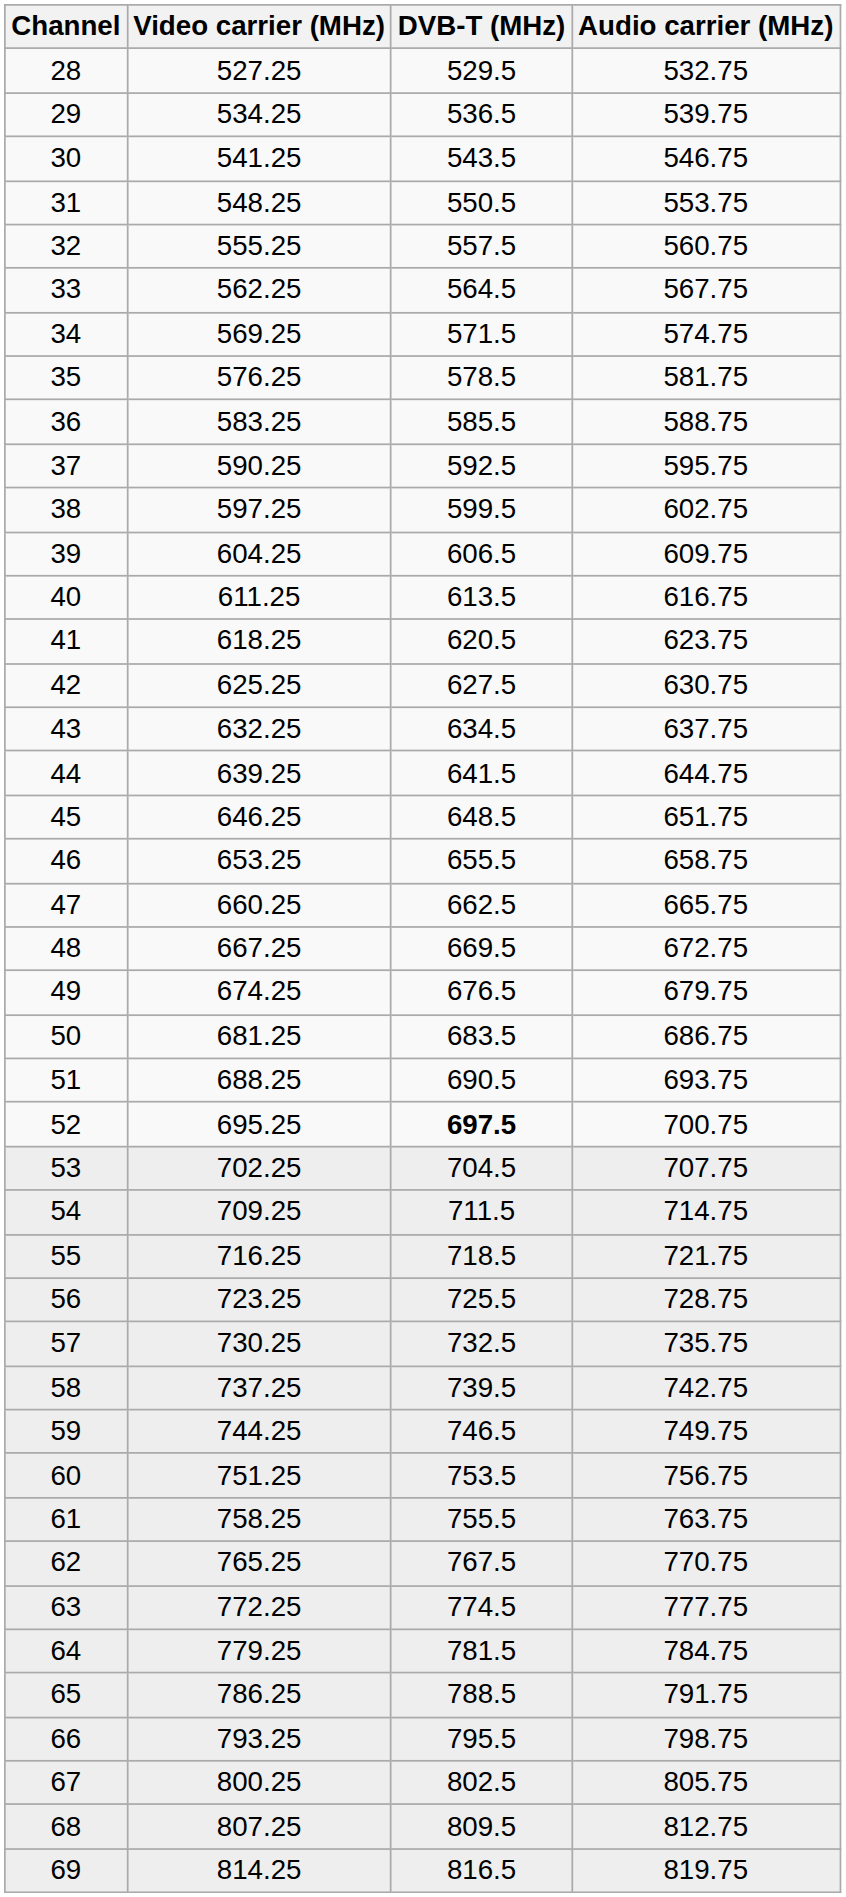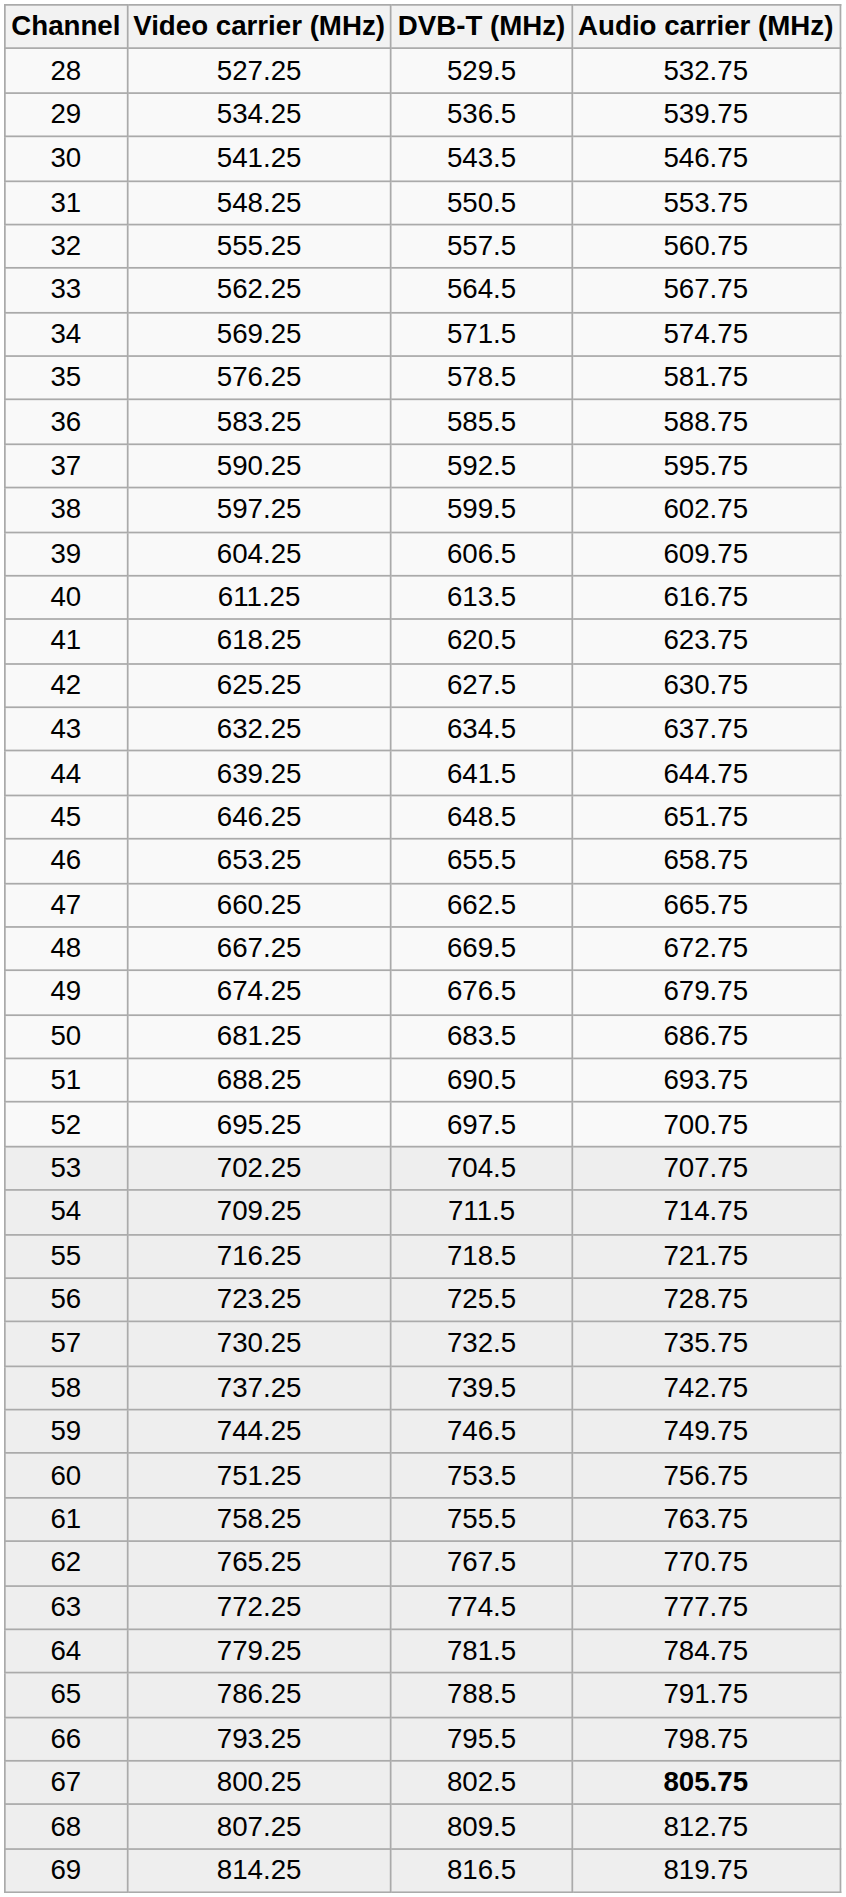(482, 1123) bold -> (482, 1123) normal
(706, 1782) normal -> (706, 1782) bold
